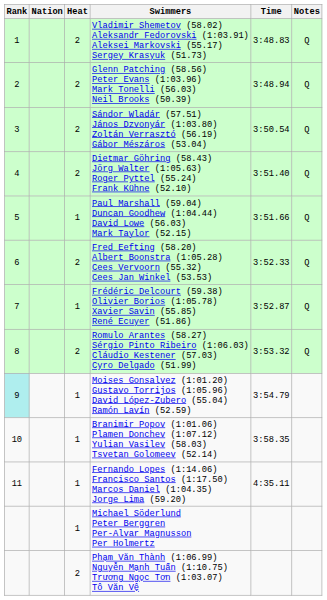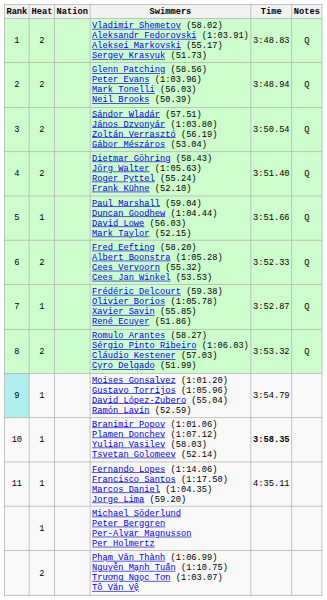columns swapped: (77, 11) <-> (47, 11)
(271, 440) normal -> (271, 440) bold
